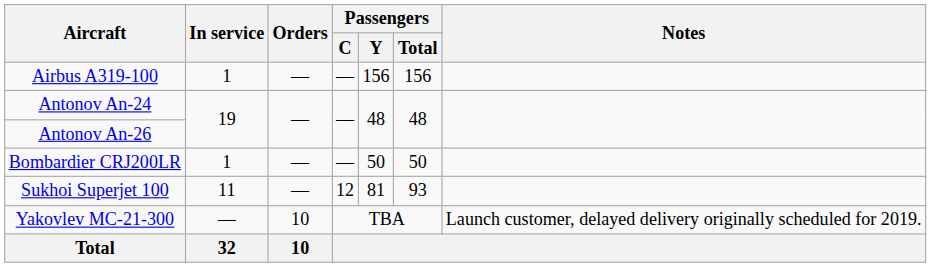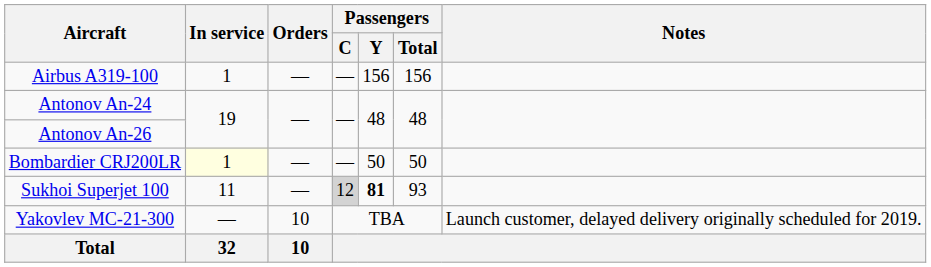(227, 162) no background -> (227, 162) lightyellow background
(345, 190) no background -> (345, 190) lightgrey background
(376, 190) normal -> (376, 190) bold
